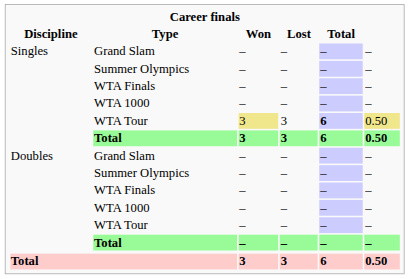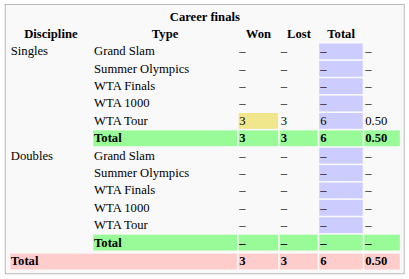(323, 121) bold -> (323, 121) normal
(376, 121) khaki background -> (376, 121) no background
